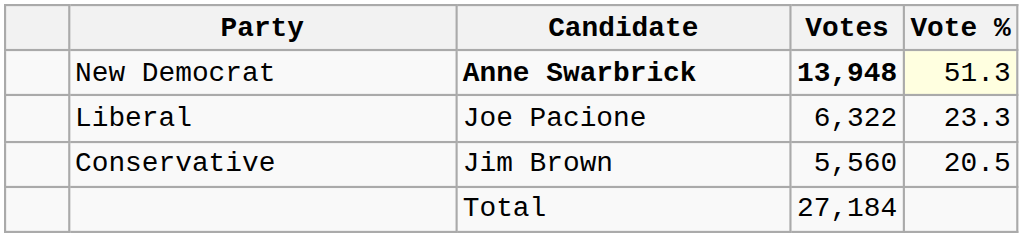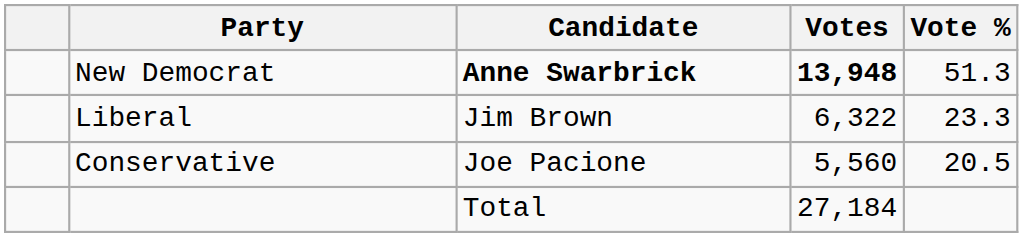(977, 73) lightyellow background -> (977, 73) no background
(555, 118) Joe Pacione -> (538, 118) Jim Brown
(538, 164) Jim Brown -> (555, 164) Joe Pacione
